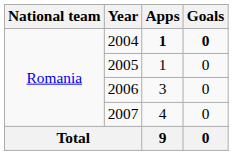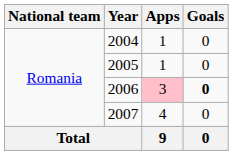(163, 41) bold -> (163, 41) normal
(205, 41) bold -> (205, 41) normal
(163, 89) no background -> (163, 89) pink background
(205, 89) normal -> (205, 89) bold
